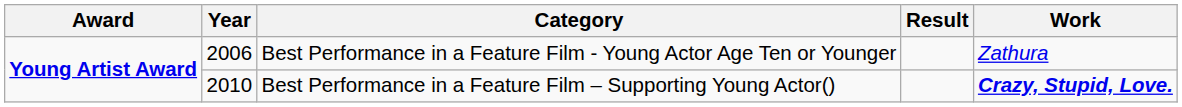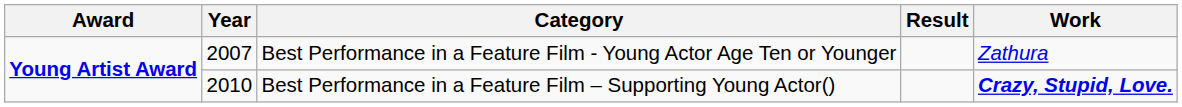(229, 53) 2006 -> (229, 53) 2007
